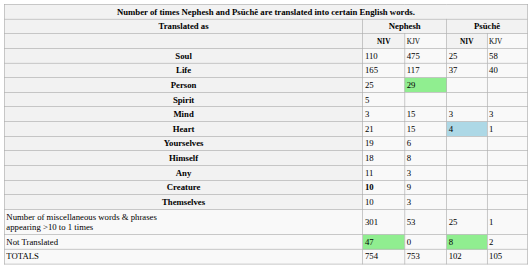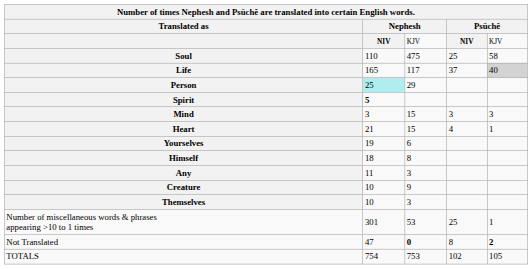(493, 70) no background -> (493, 70) lightgrey background
(369, 85) no background -> (369, 85) paleturquoise background
(411, 85) lightgreen background -> (411, 85) no background
(367, 99) normal -> (367, 99) bold
(451, 129) lightblue background -> (451, 129) no background
(369, 187) bold -> (369, 187) normal
(369, 242) lightgreen background -> (369, 242) no background
(409, 242) normal -> (409, 242) bold
(451, 242) lightgreen background -> (451, 242) no background
(491, 242) normal -> (491, 242) bold
